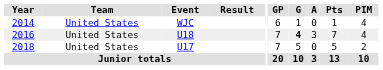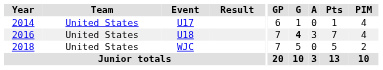(185, 22) WJC -> (185, 22) U17
(185, 47) U17 -> (185, 47) WJC
